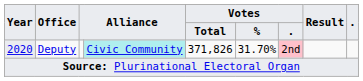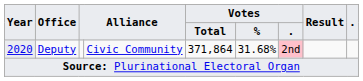(135, 49) paleturquoise background -> (135, 49) no background
(210, 49) 371,826 -> (210, 49) 371,864
(257, 49) 31.70% -> (257, 49) 31.68%
